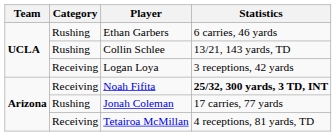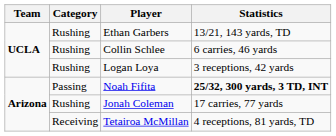(236, 31) 6 carries, 46 yards -> (242, 31) 13/21, 143 yards, TD
(242, 49) 13/21, 143 yards, TD -> (236, 49) 6 carries, 46 yards
(75, 67) Receiving -> (71, 67) Rushing
(75, 85) Receiving -> (69, 85) Passing
